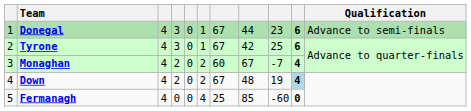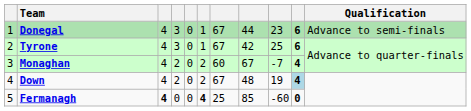(164, 98) normal -> (164, 98) bold
(203, 98) normal -> (203, 98) bold
